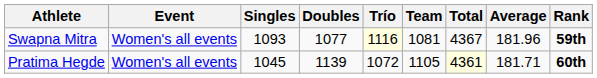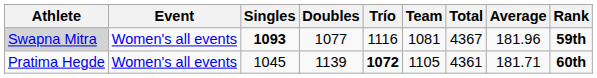(52, 39) no background -> (52, 39) lightgrey background
(270, 39) normal -> (270, 39) bold
(383, 39) lightyellow background -> (383, 39) no background
(383, 62) normal -> (383, 62) bold
(466, 62) lightyellow background -> (466, 62) no background
